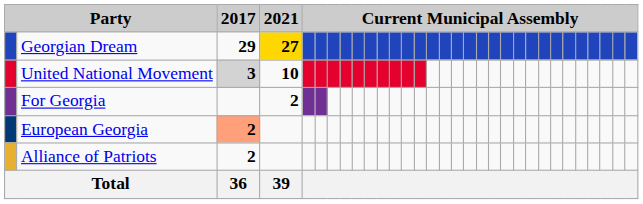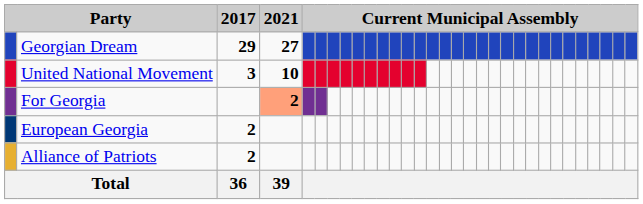(290, 45) gold background -> (290, 45) no background
(251, 73) lightgrey background -> (251, 73) no background
(294, 101) no background -> (294, 101) lightsalmon background
(251, 128) lightsalmon background -> (251, 128) no background
